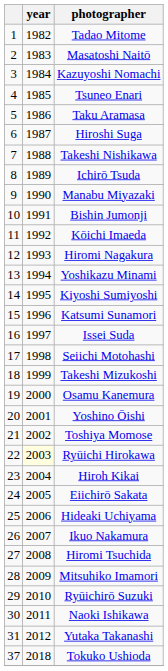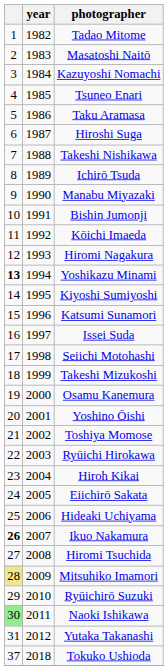(14, 275) normal -> (14, 275) bold
(38, 455) lightyellow background -> (38, 455) no background
(14, 535) normal -> (14, 535) bold
(14, 575) no background -> (14, 575) khaki background
(14, 615) no background -> (14, 615) lightgreen background
